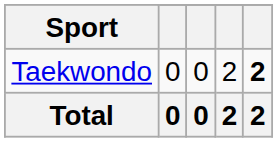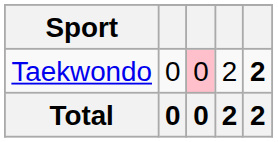(201, 71) no background -> (201, 71) pink background
